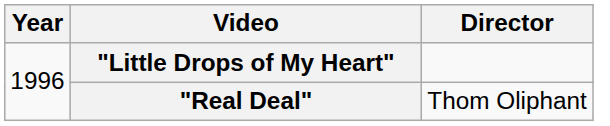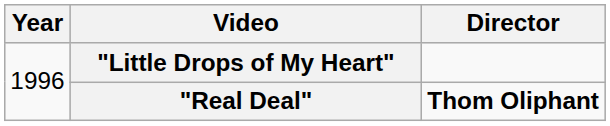(507, 100) normal -> (513, 100) bold
